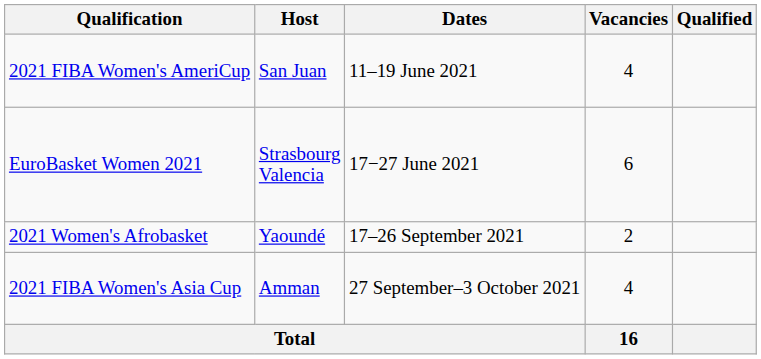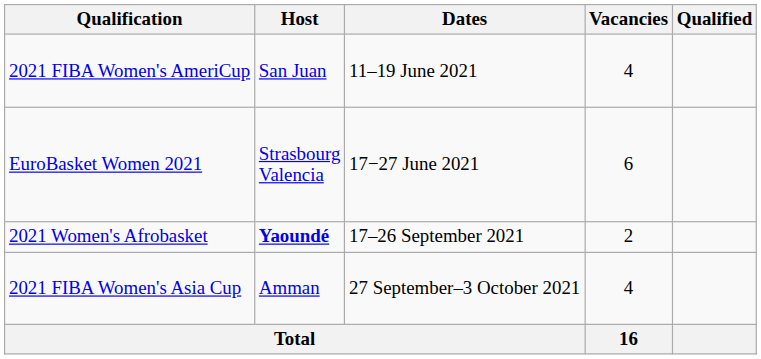(292, 236) normal -> (294, 236) bold
